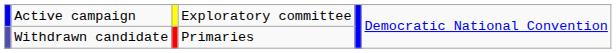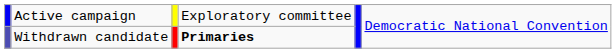(218, 38) normal -> (218, 38) bold
